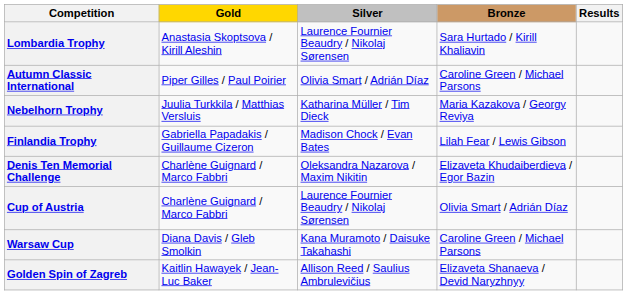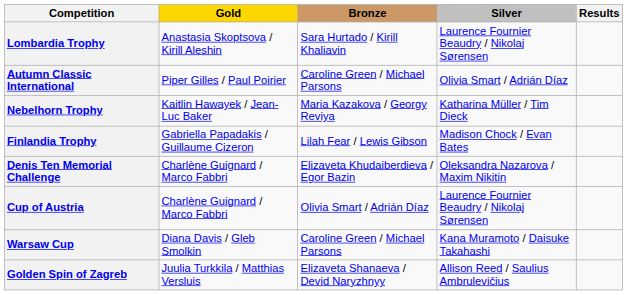columns swapped: (367, 13) <-> (507, 13)
(223, 110) Juulia Turkkila / Matthias Versluis -> (220, 110) Kaitlin Hawayek / Jean-Luc Baker
(220, 275) Kaitlin Hawayek / Jean-Luc Baker -> (223, 275) Juulia Turkkila / Matthias Versluis
